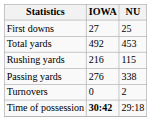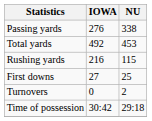rows swapped: (30, 28) <-> (34, 76)
(101, 108) bold -> (100, 108) normal
